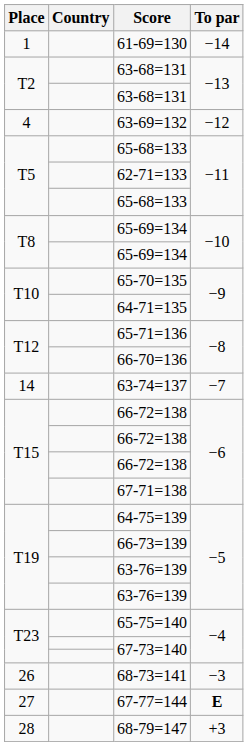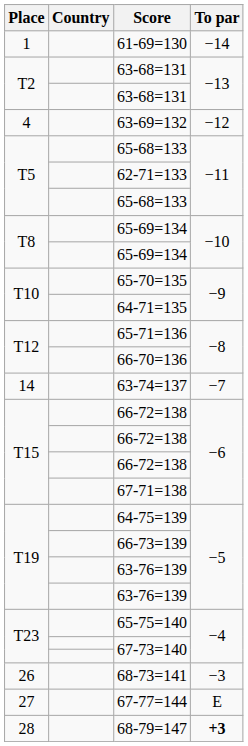(217, 702) bold -> (217, 702) normal
(217, 728) normal -> (217, 728) bold
